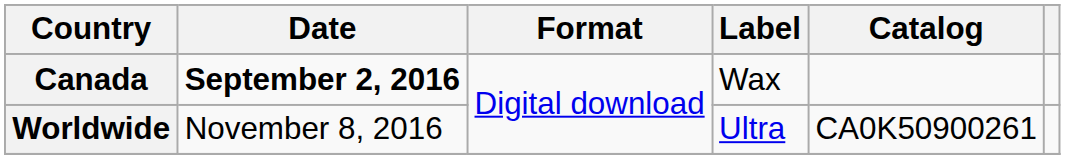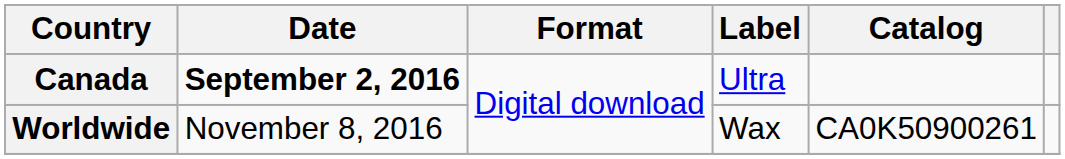(750, 79) Wax -> (752, 79) Ultra
(752, 128) Ultra -> (750, 128) Wax
